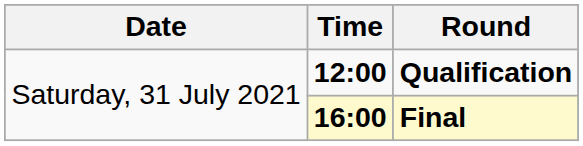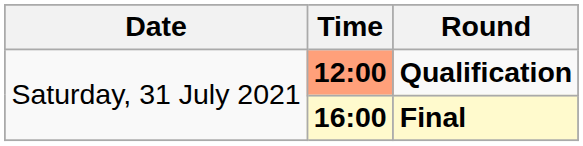(350, 72) no background -> (350, 72) lightsalmon background
